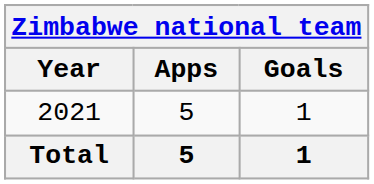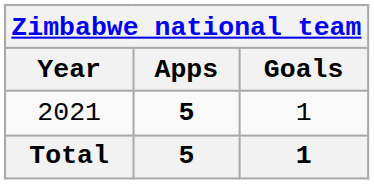(186, 113) normal -> (186, 113) bold
